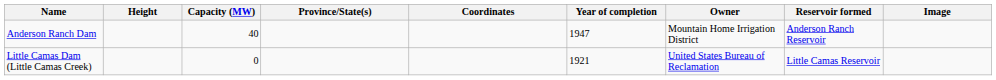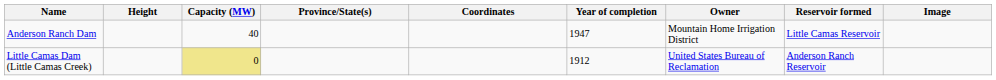(820, 34) Anderson Ranch Reservoir -> (833, 34) Little Camas Reservoir
(256, 61) no background -> (256, 61) khaki background
(579, 61) 1921 -> (579, 61) 1912
(833, 61) Little Camas Reservoir -> (820, 61) Anderson Ranch Reservoir
